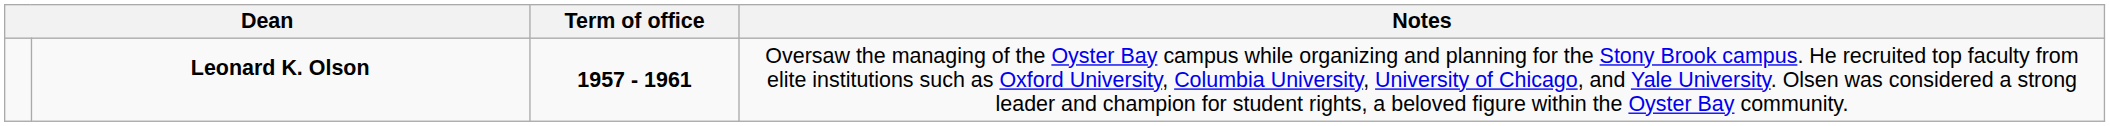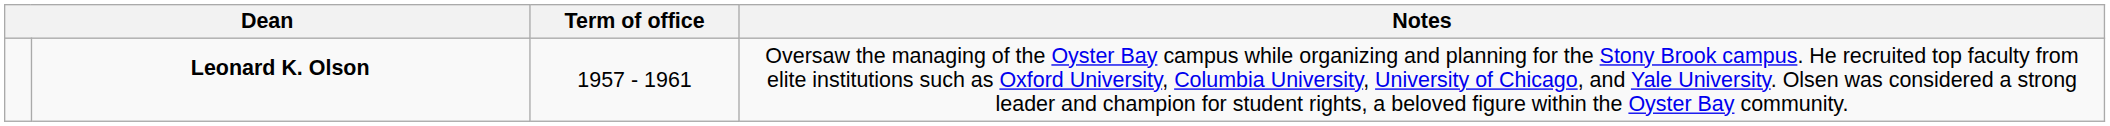(635, 79) bold -> (635, 79) normal
